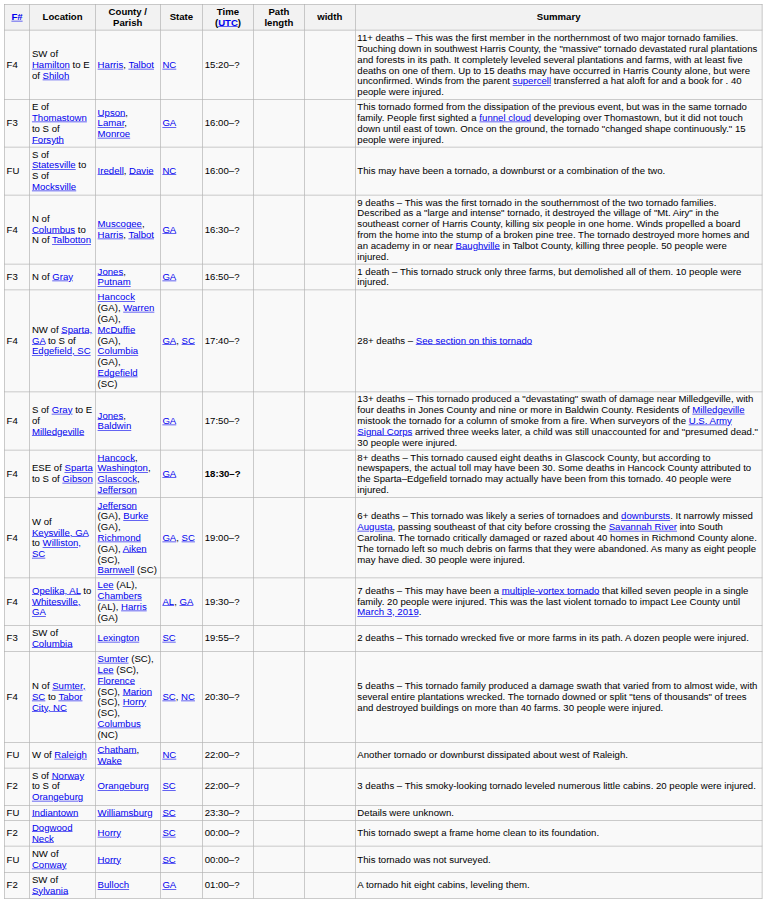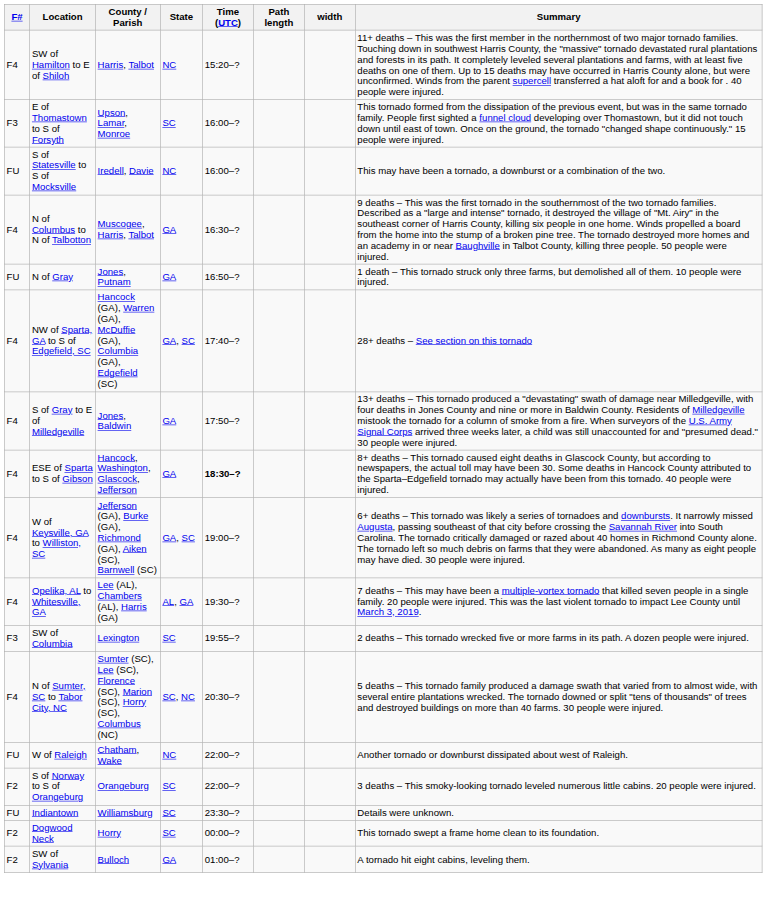(169, 123) GA -> (169, 123) SC
(12, 277) F3 -> (13, 277) FU
- row: (49, 859)
